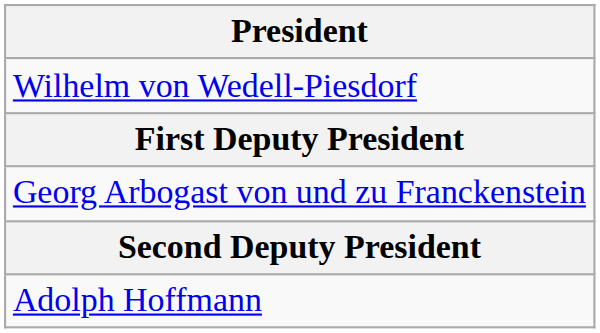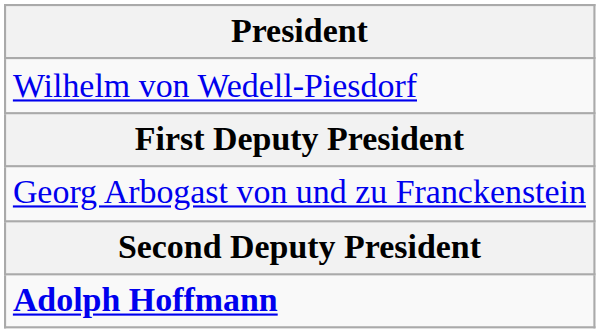(137, 300) normal -> (145, 300) bold
